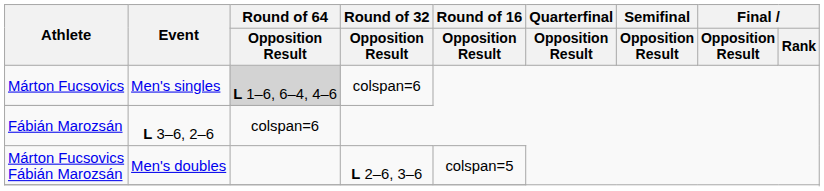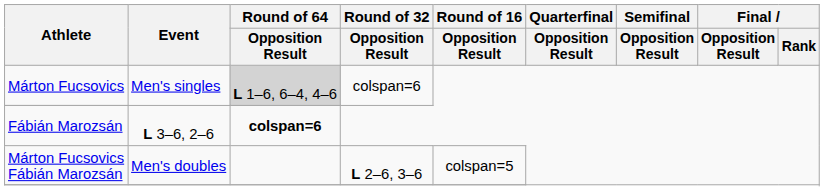(285, 126) normal -> (285, 126) bold
